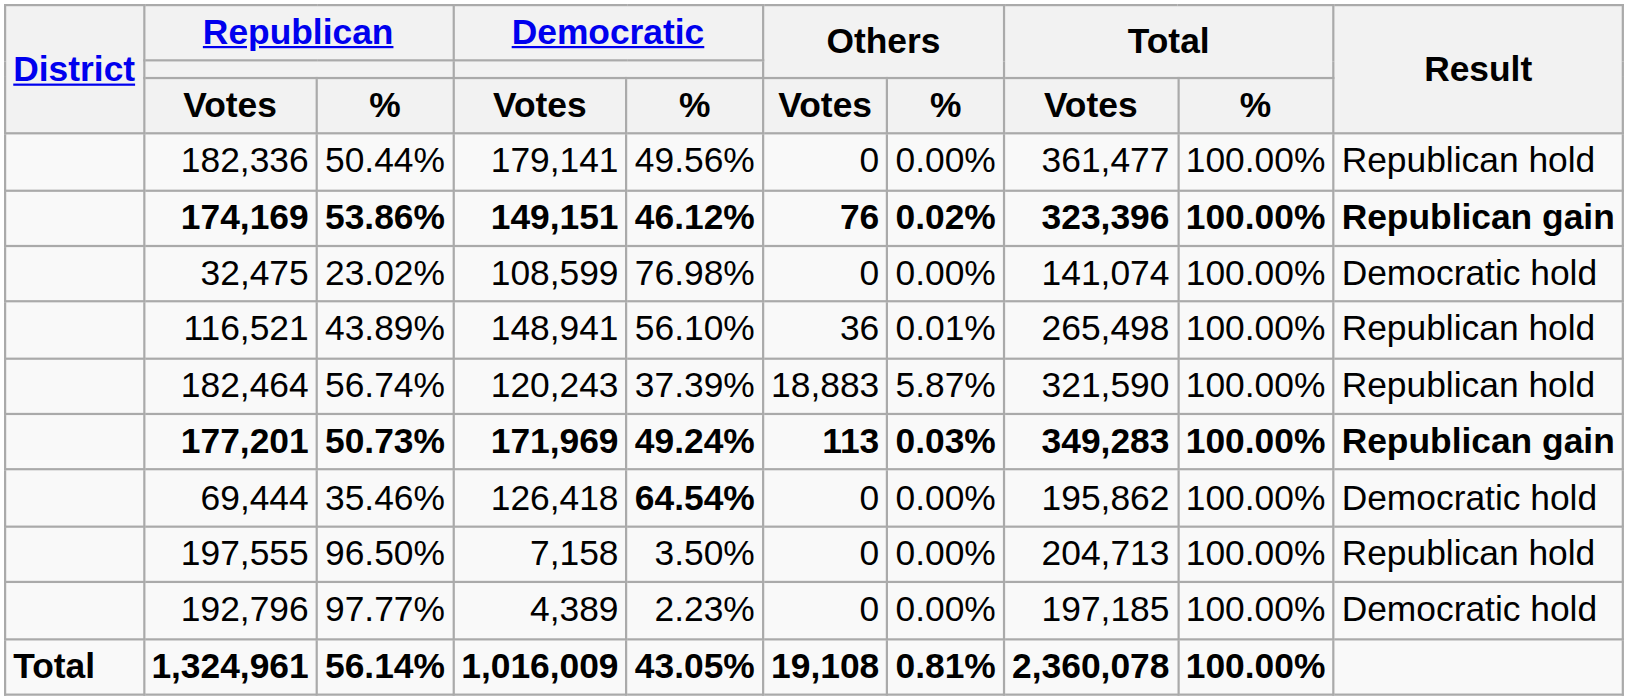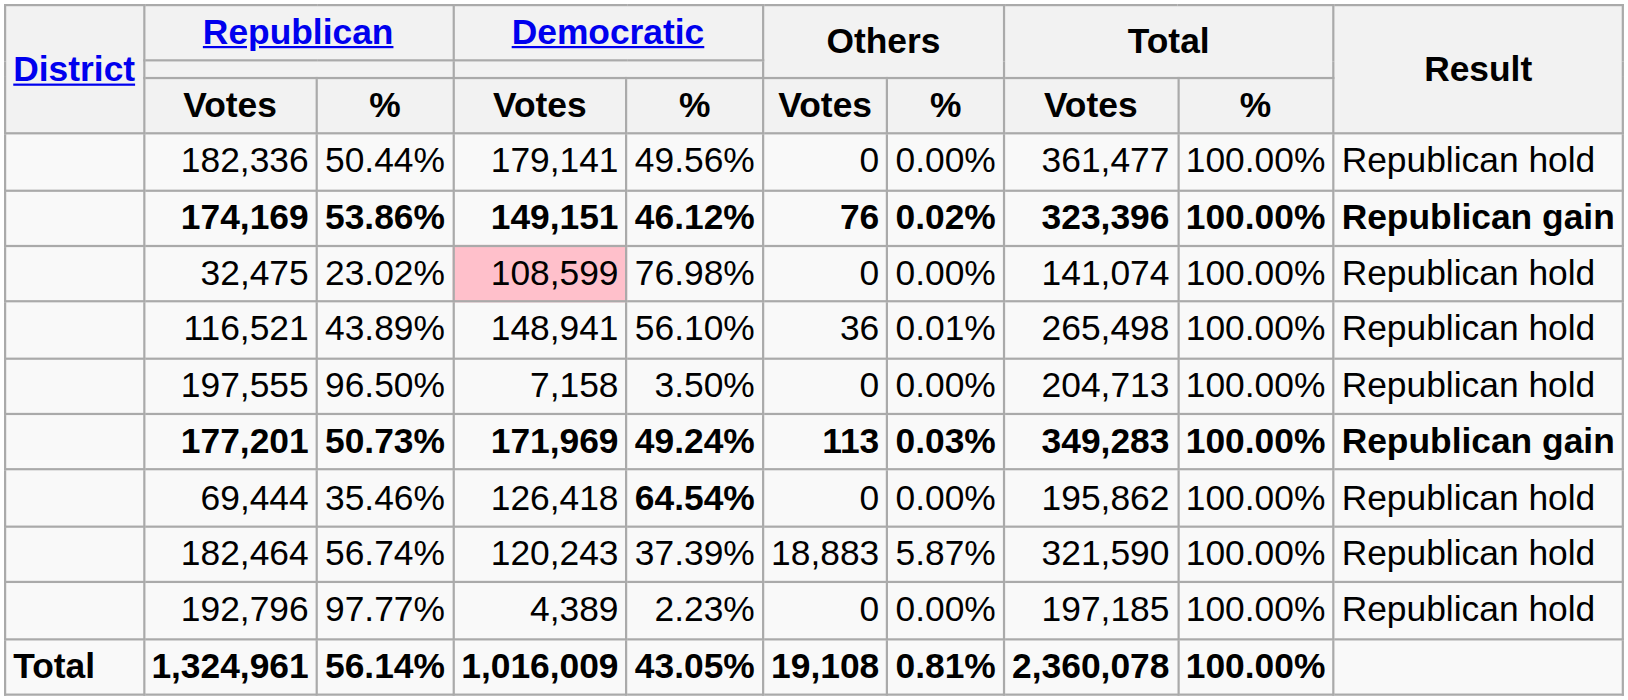(555, 273) no background -> (555, 273) pink background
(1469, 273) Democratic hold -> (1468, 273) Republican hold
rows swapped: (245, 385) <-> (245, 553)
(1469, 497) Democratic hold -> (1468, 497) Republican hold
(1469, 609) Democratic hold -> (1468, 609) Republican hold
